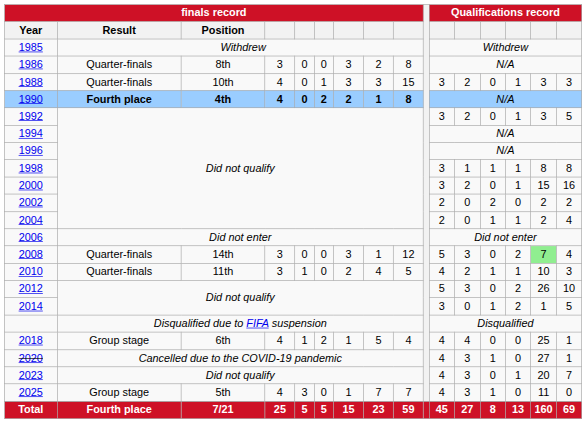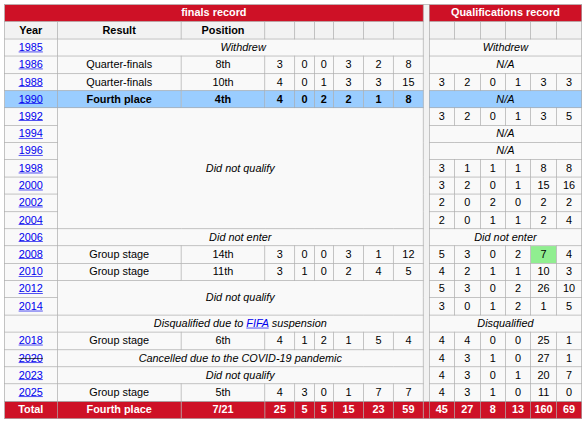(119, 254) Quarter-finals -> (119, 254) Group stage
(119, 271) Quarter-finals -> (119, 271) Group stage
